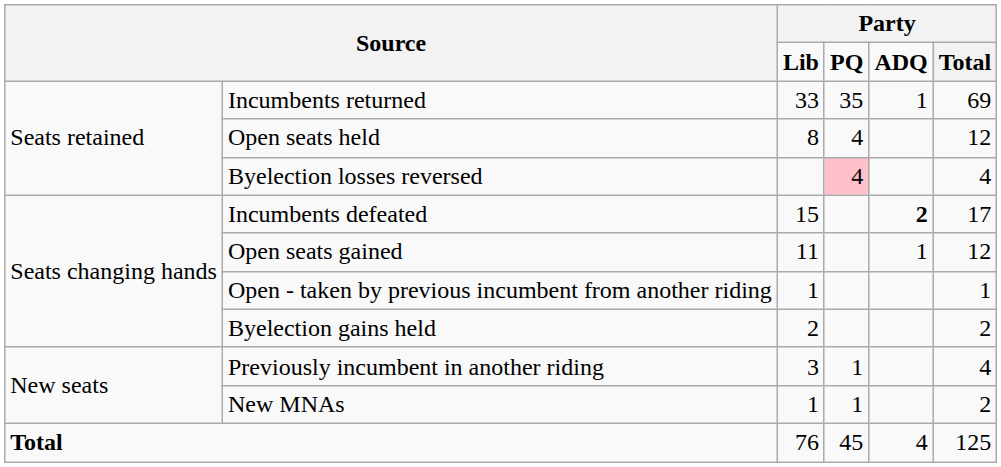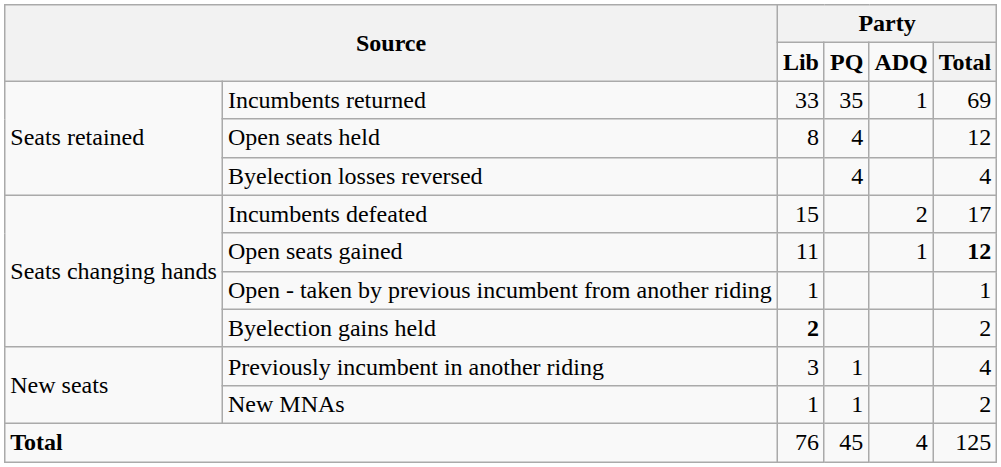(857, 175) pink background -> (857, 175) no background
(922, 213) bold -> (922, 213) normal
(979, 251) normal -> (979, 251) bold
(813, 328) normal -> (813, 328) bold
